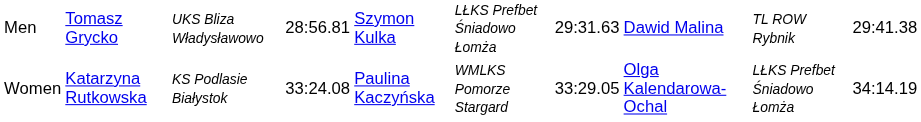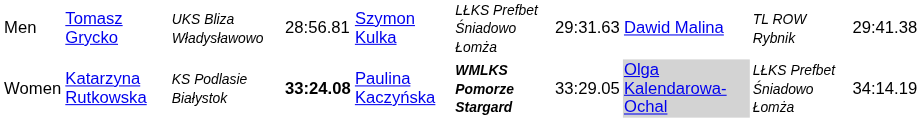(318, 88) normal -> (318, 88) bold
(482, 89) normal -> (485, 88) bold
(675, 88) no background -> (675, 88) lightgrey background
